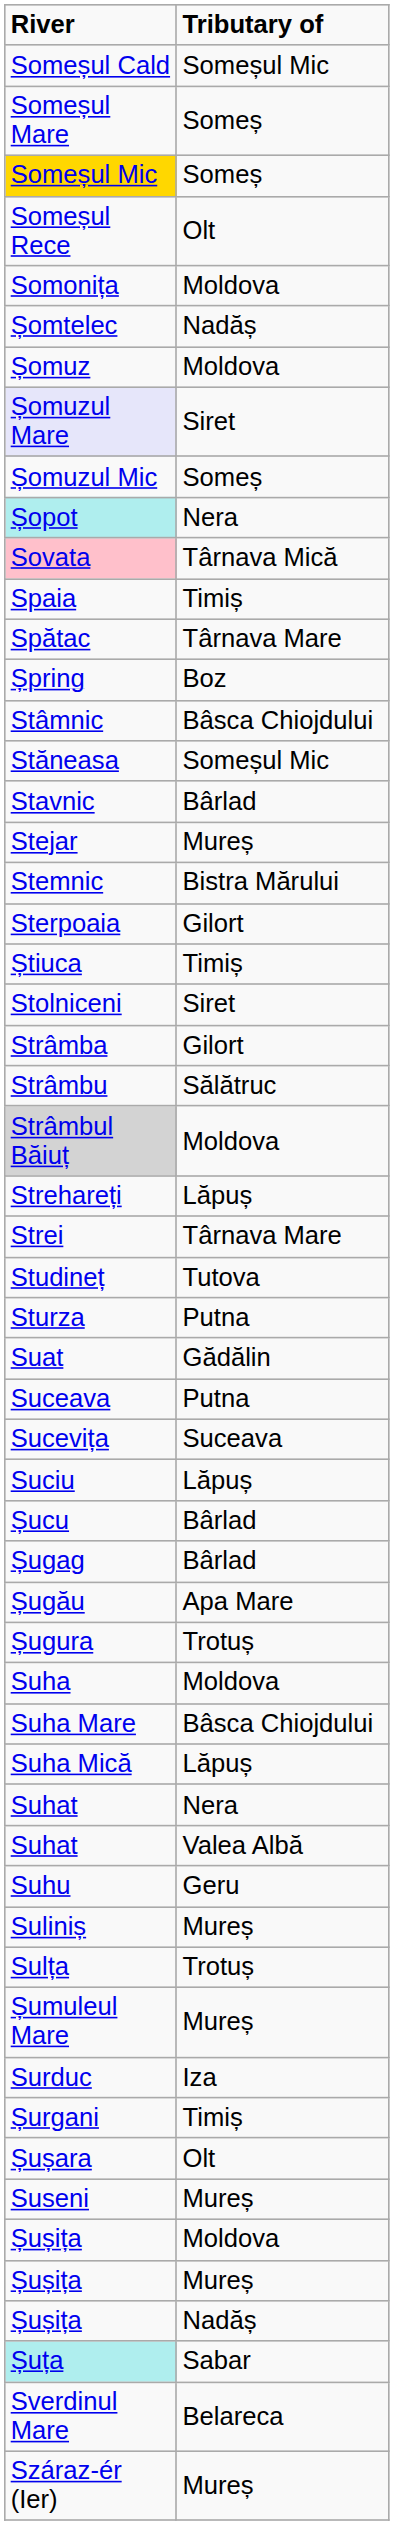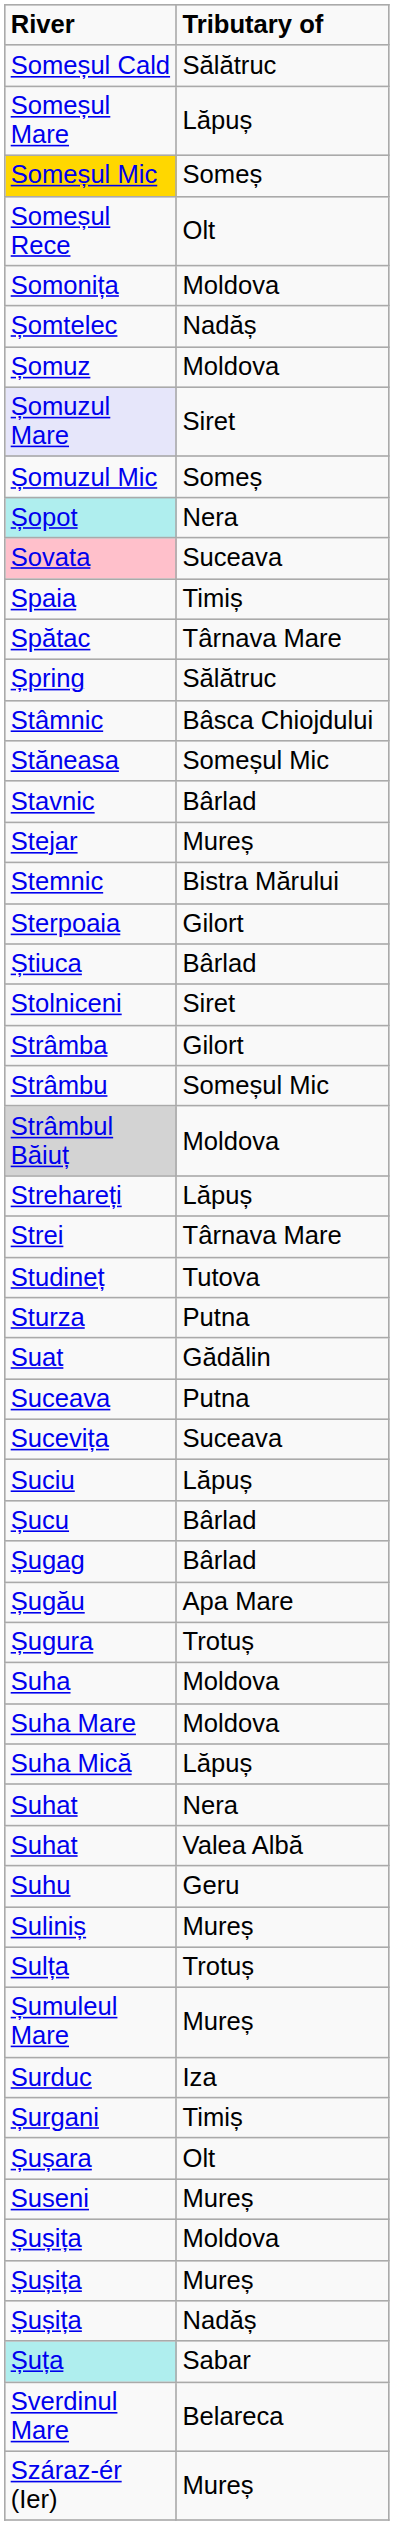(256, 65) Someșul Mic -> (229, 65) Sălătruc
(222, 120) Someș -> (217, 120) Lăpuș
(260, 557) Târnava Mică -> (232, 557) Suceava
(205, 679) Boz -> (229, 679) Sălătruc
(213, 963) Timiș -> (220, 963) Bârlad
(229, 1085) Sălătruc -> (256, 1085) Someșul Mic
(278, 1723) Bâsca Chiojdului -> (231, 1723) Moldova
